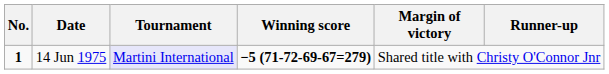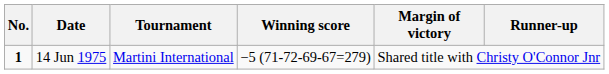(173, 57) lavender background -> (173, 57) no background
(306, 57) bold -> (306, 57) normal
